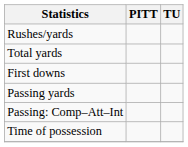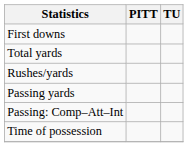rows swapped: (36, 73) <-> (40, 34)
